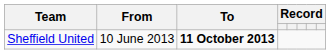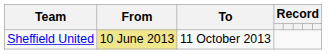(137, 39) no background -> (137, 39) khaki background
(227, 39) bold -> (225, 39) normal
